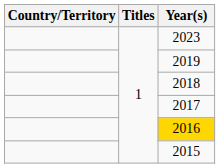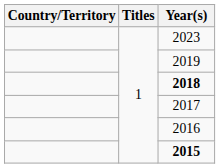(186, 83) normal -> (186, 83) bold
(186, 128) gold background -> (186, 128) no background
(186, 151) normal -> (186, 151) bold
